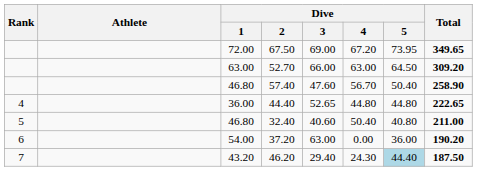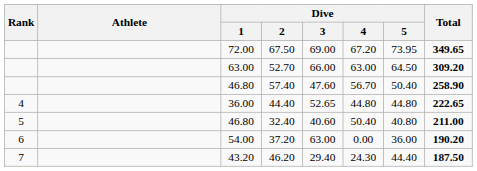(404, 157) lightblue background -> (404, 157) no background
